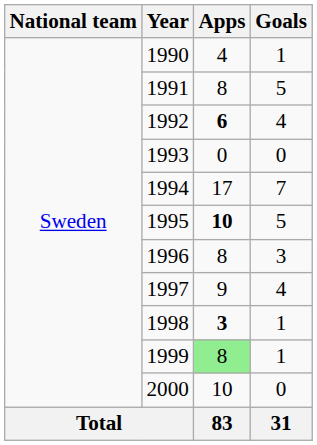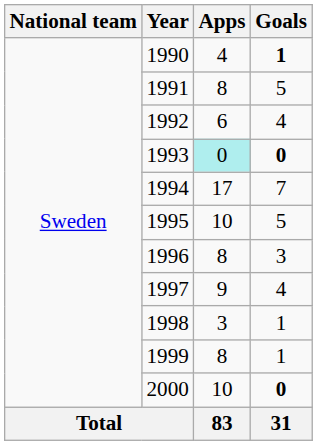(281, 54) normal -> (281, 54) bold
(222, 121) bold -> (222, 121) normal
(222, 155) no background -> (222, 155) paleturquoise background
(281, 155) normal -> (281, 155) bold
(222, 222) bold -> (222, 222) normal
(222, 322) bold -> (222, 322) normal
(222, 356) lightgreen background -> (222, 356) no background
(281, 389) normal -> (281, 389) bold
